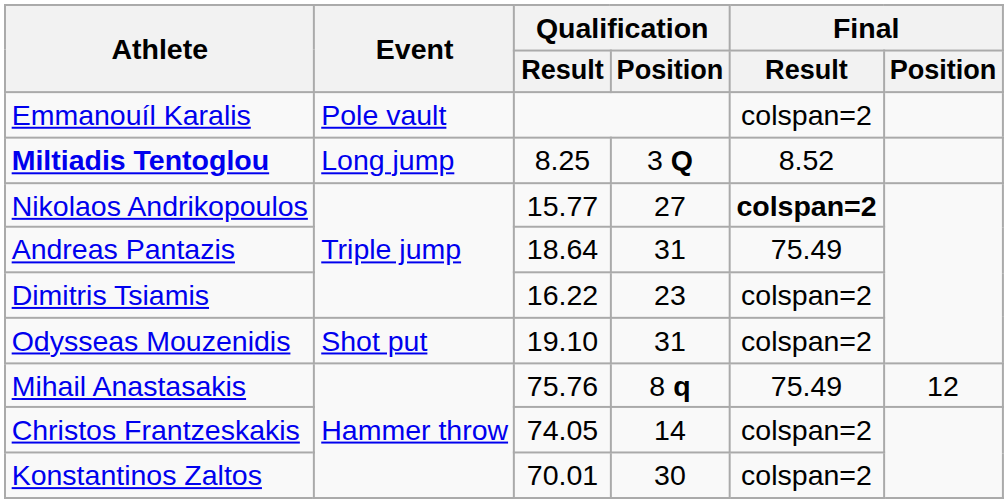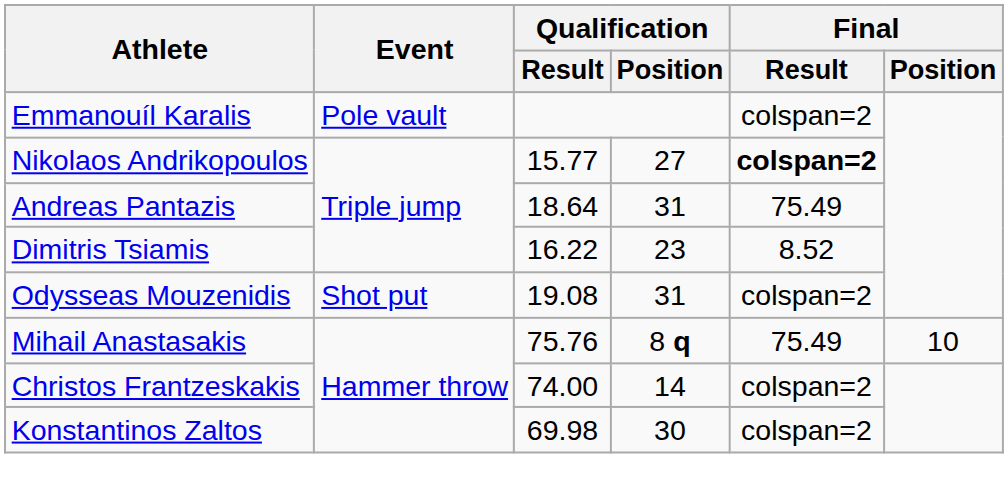- row: (140, 161)
(806, 296) colspan=2 -> (806, 251) 8.52
(562, 341) 19.10 -> (562, 296) 19.08
(943, 386) 12 -> (943, 341) 10
(562, 431) 74.05 -> (562, 386) 74.00
(562, 476) 70.01 -> (562, 431) 69.98
